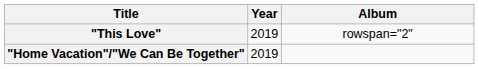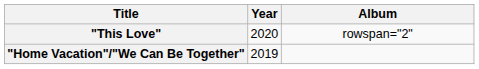(264, 34) 2019 -> (264, 34) 2020
